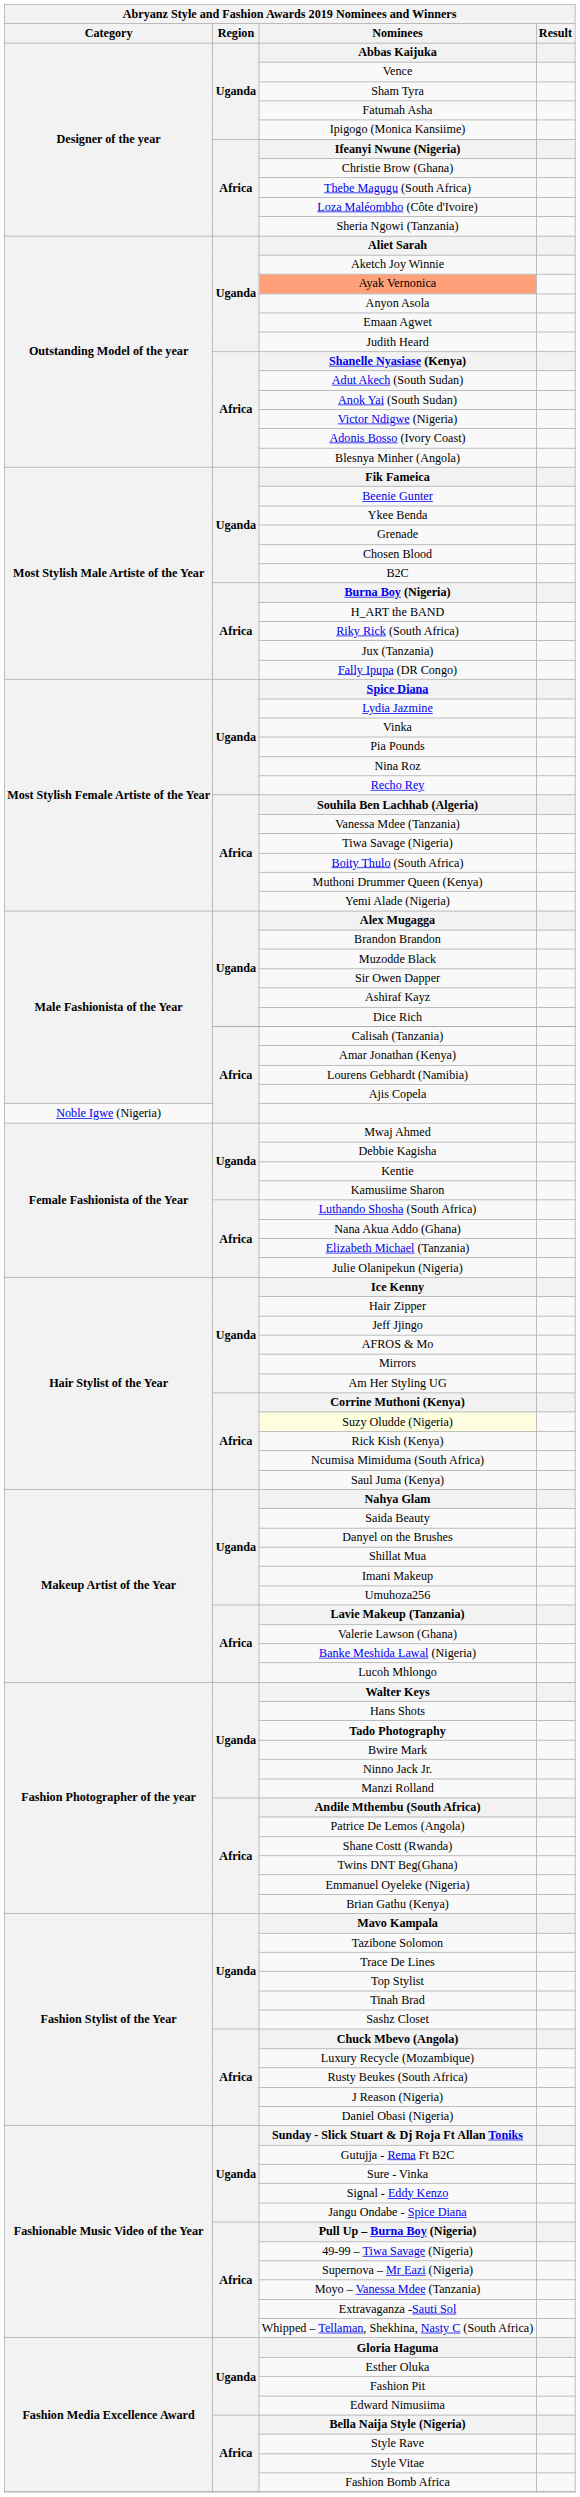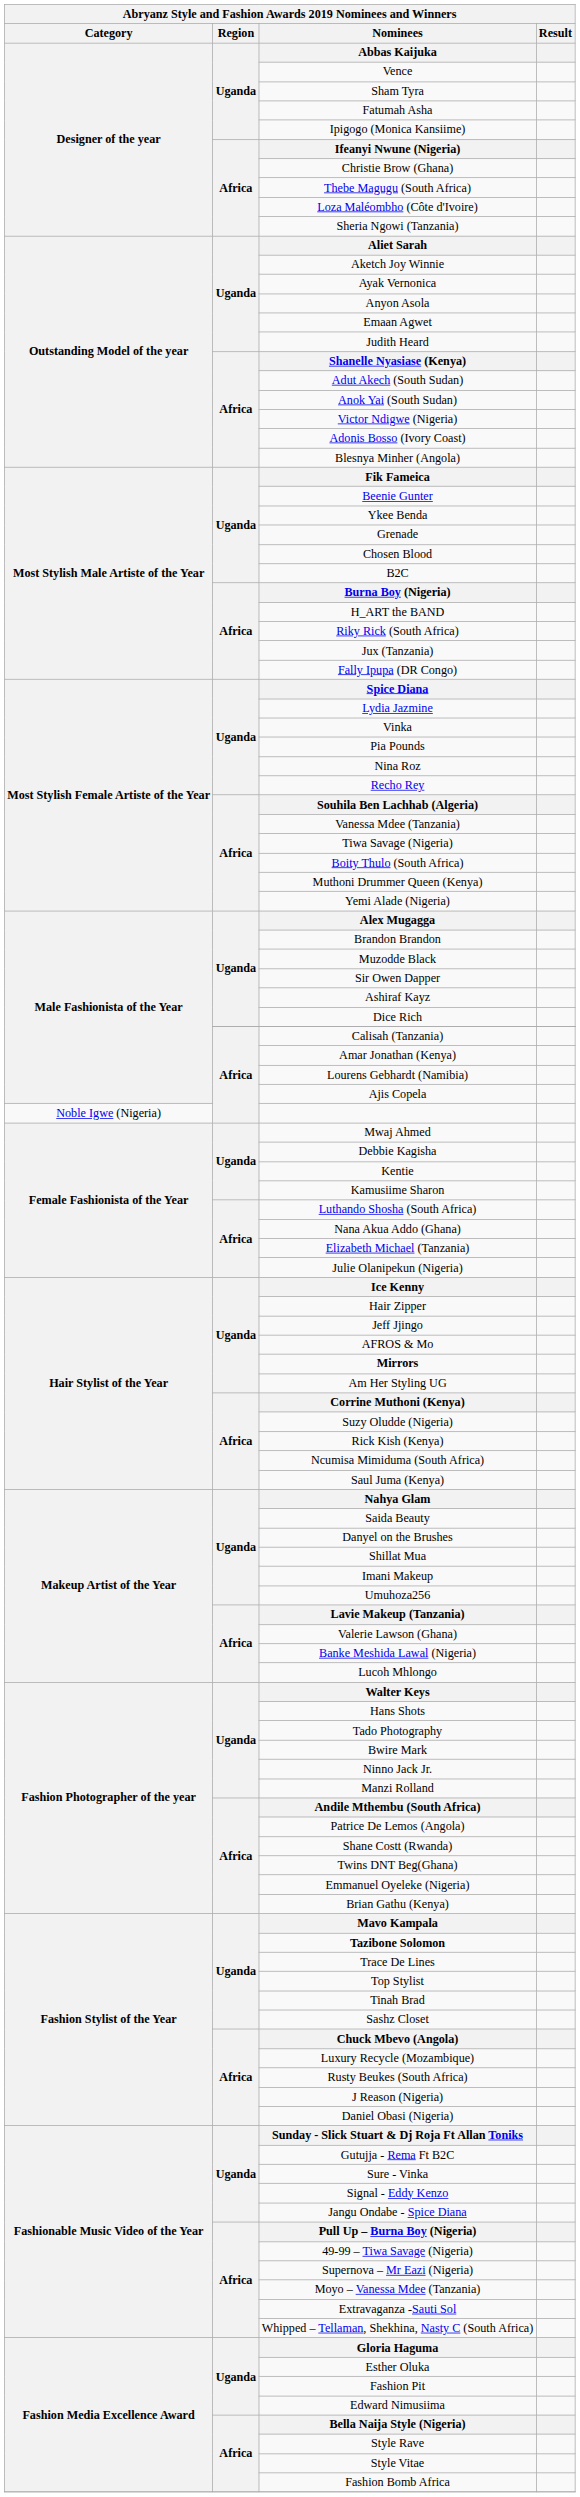(398, 284) lightsalmon background -> (398, 284) no background
(398, 1364) normal -> (398, 1364) bold
(398, 1421) lightyellow background -> (398, 1421) no background
(398, 1730) bold -> (398, 1730) normal
(398, 1942) normal -> (398, 1942) bold
